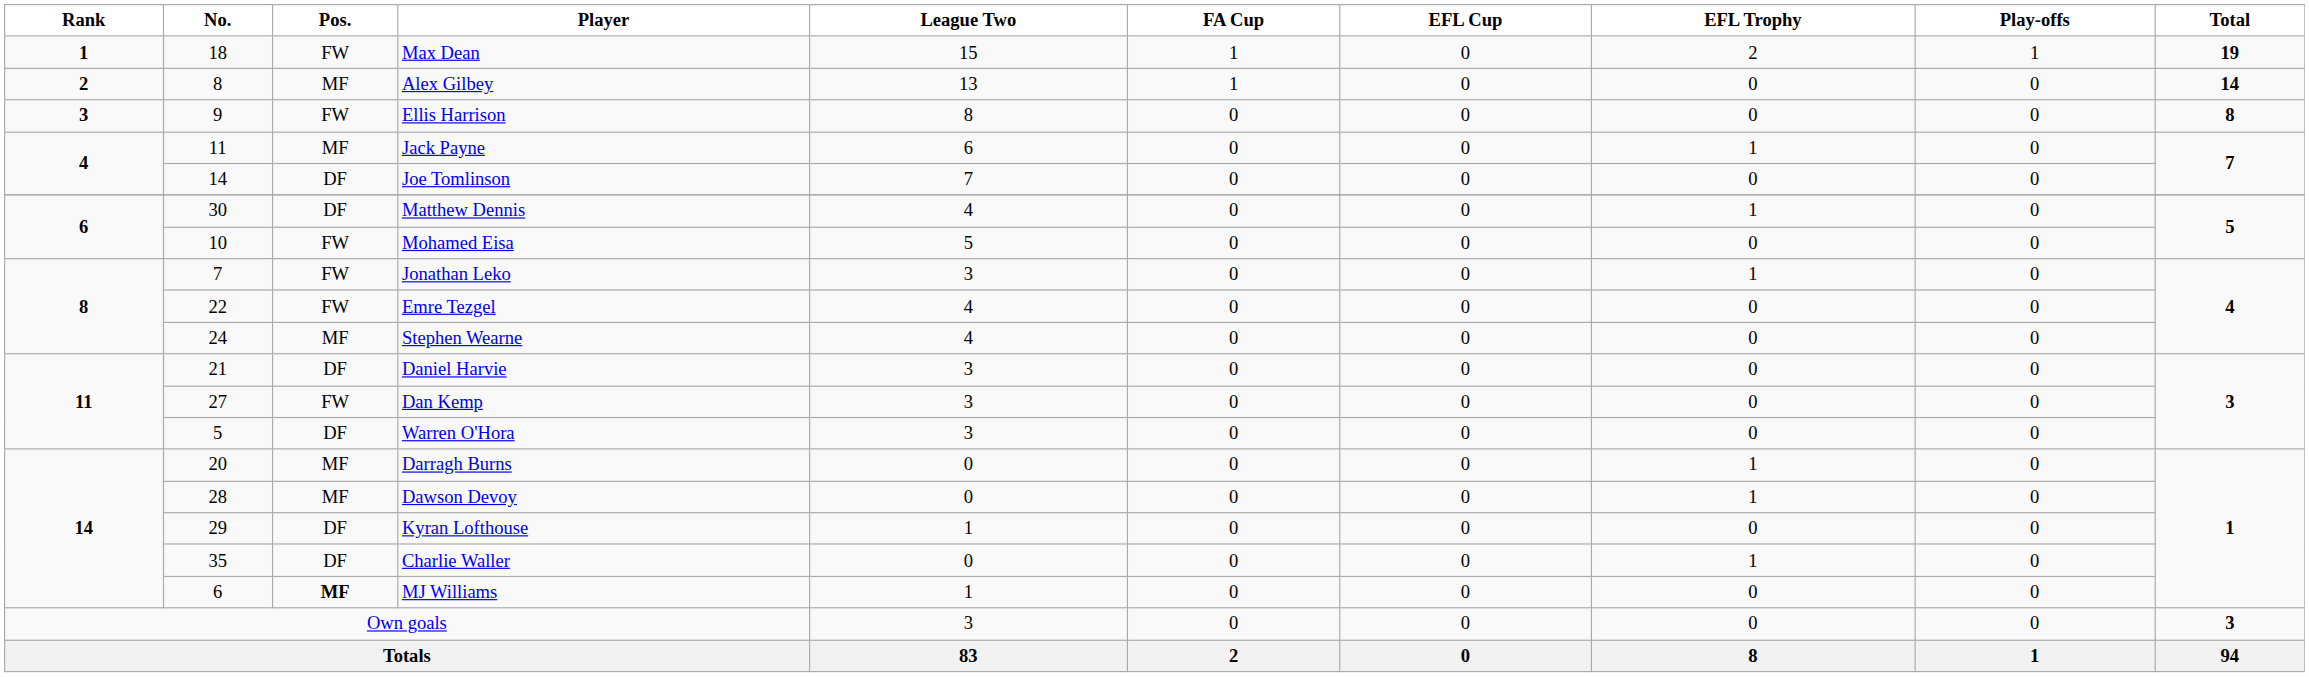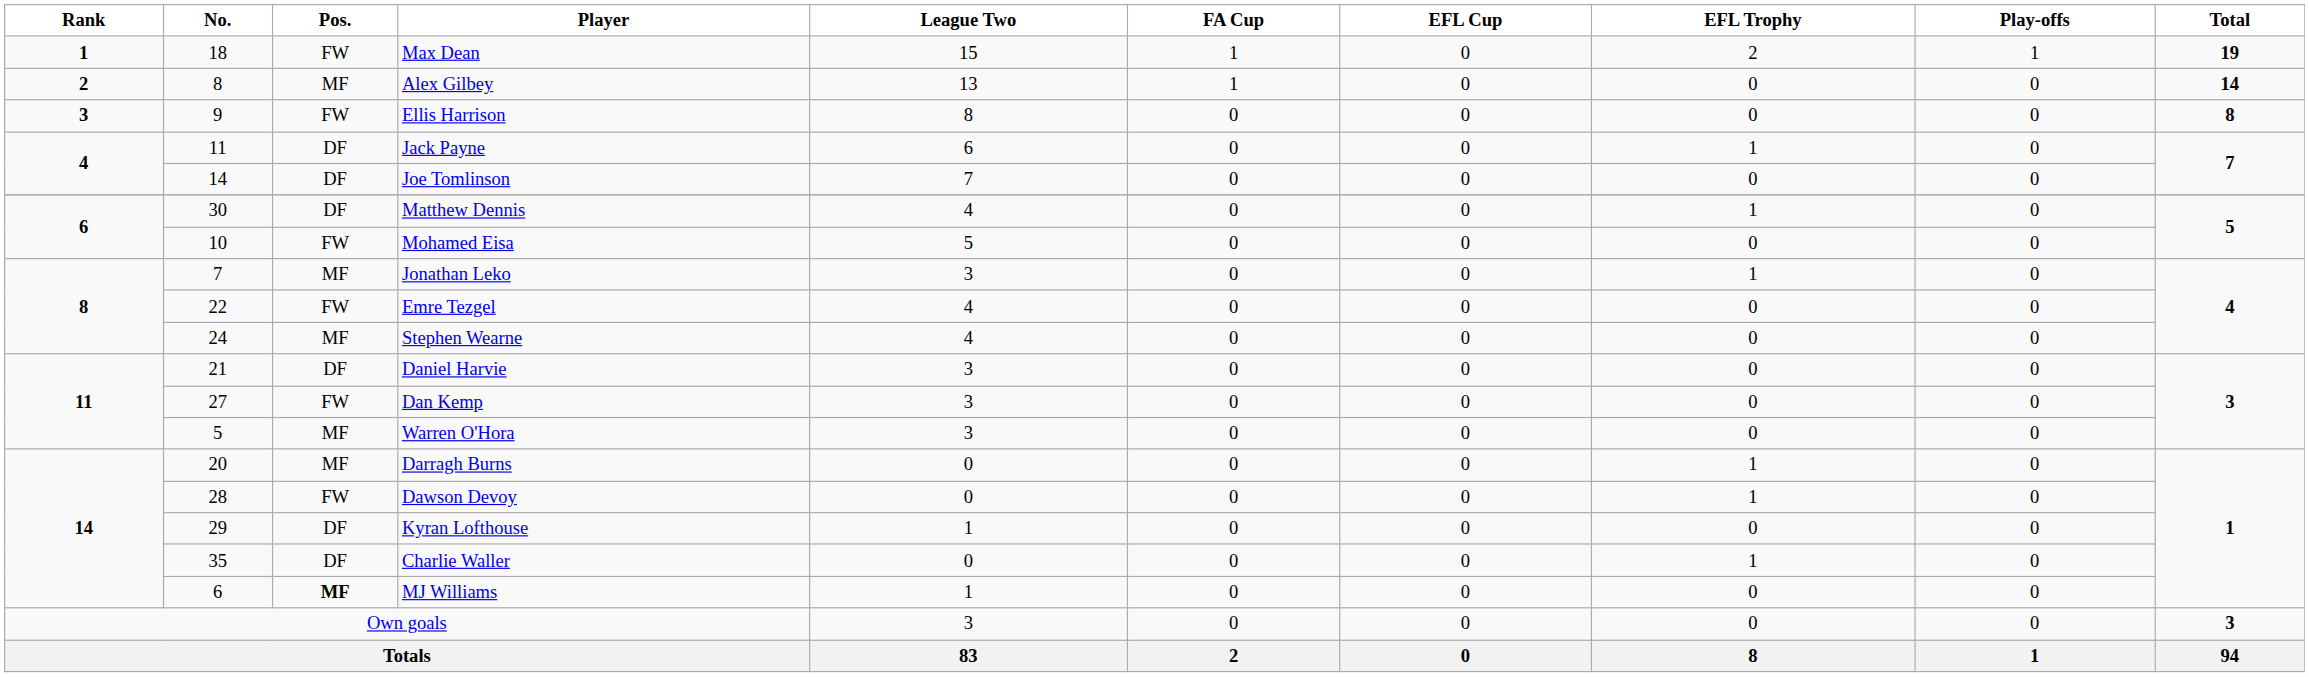(335, 147) MF -> (335, 147) DF
(335, 274) FW -> (335, 274) MF
(335, 433) DF -> (335, 433) MF
(335, 496) MF -> (335, 496) FW
